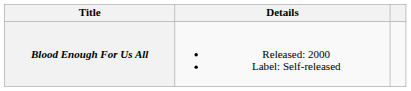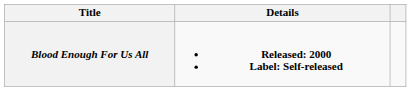(282, 60) normal -> (282, 60) bold
